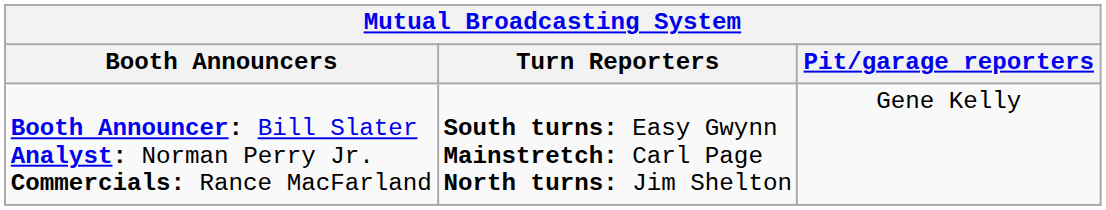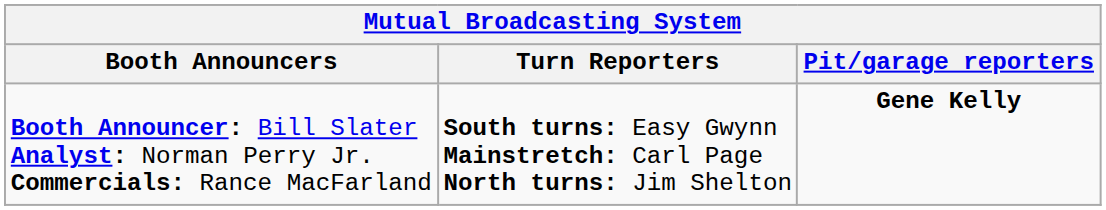(949, 103) normal -> (949, 103) bold
